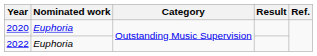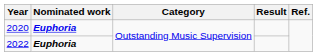(53, 28) normal -> (55, 28) bold
(53, 43) normal -> (55, 43) bold
